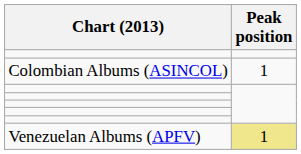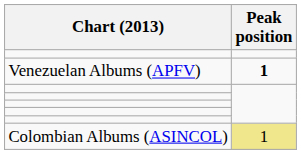(118, 71) Colombian Albums (ASINCOL) -> (105, 71) Venezuelan Albums (APFV)
(264, 71) normal -> (264, 71) bold
(105, 136) Venezuelan Albums (APFV) -> (118, 136) Colombian Albums (ASINCOL)
